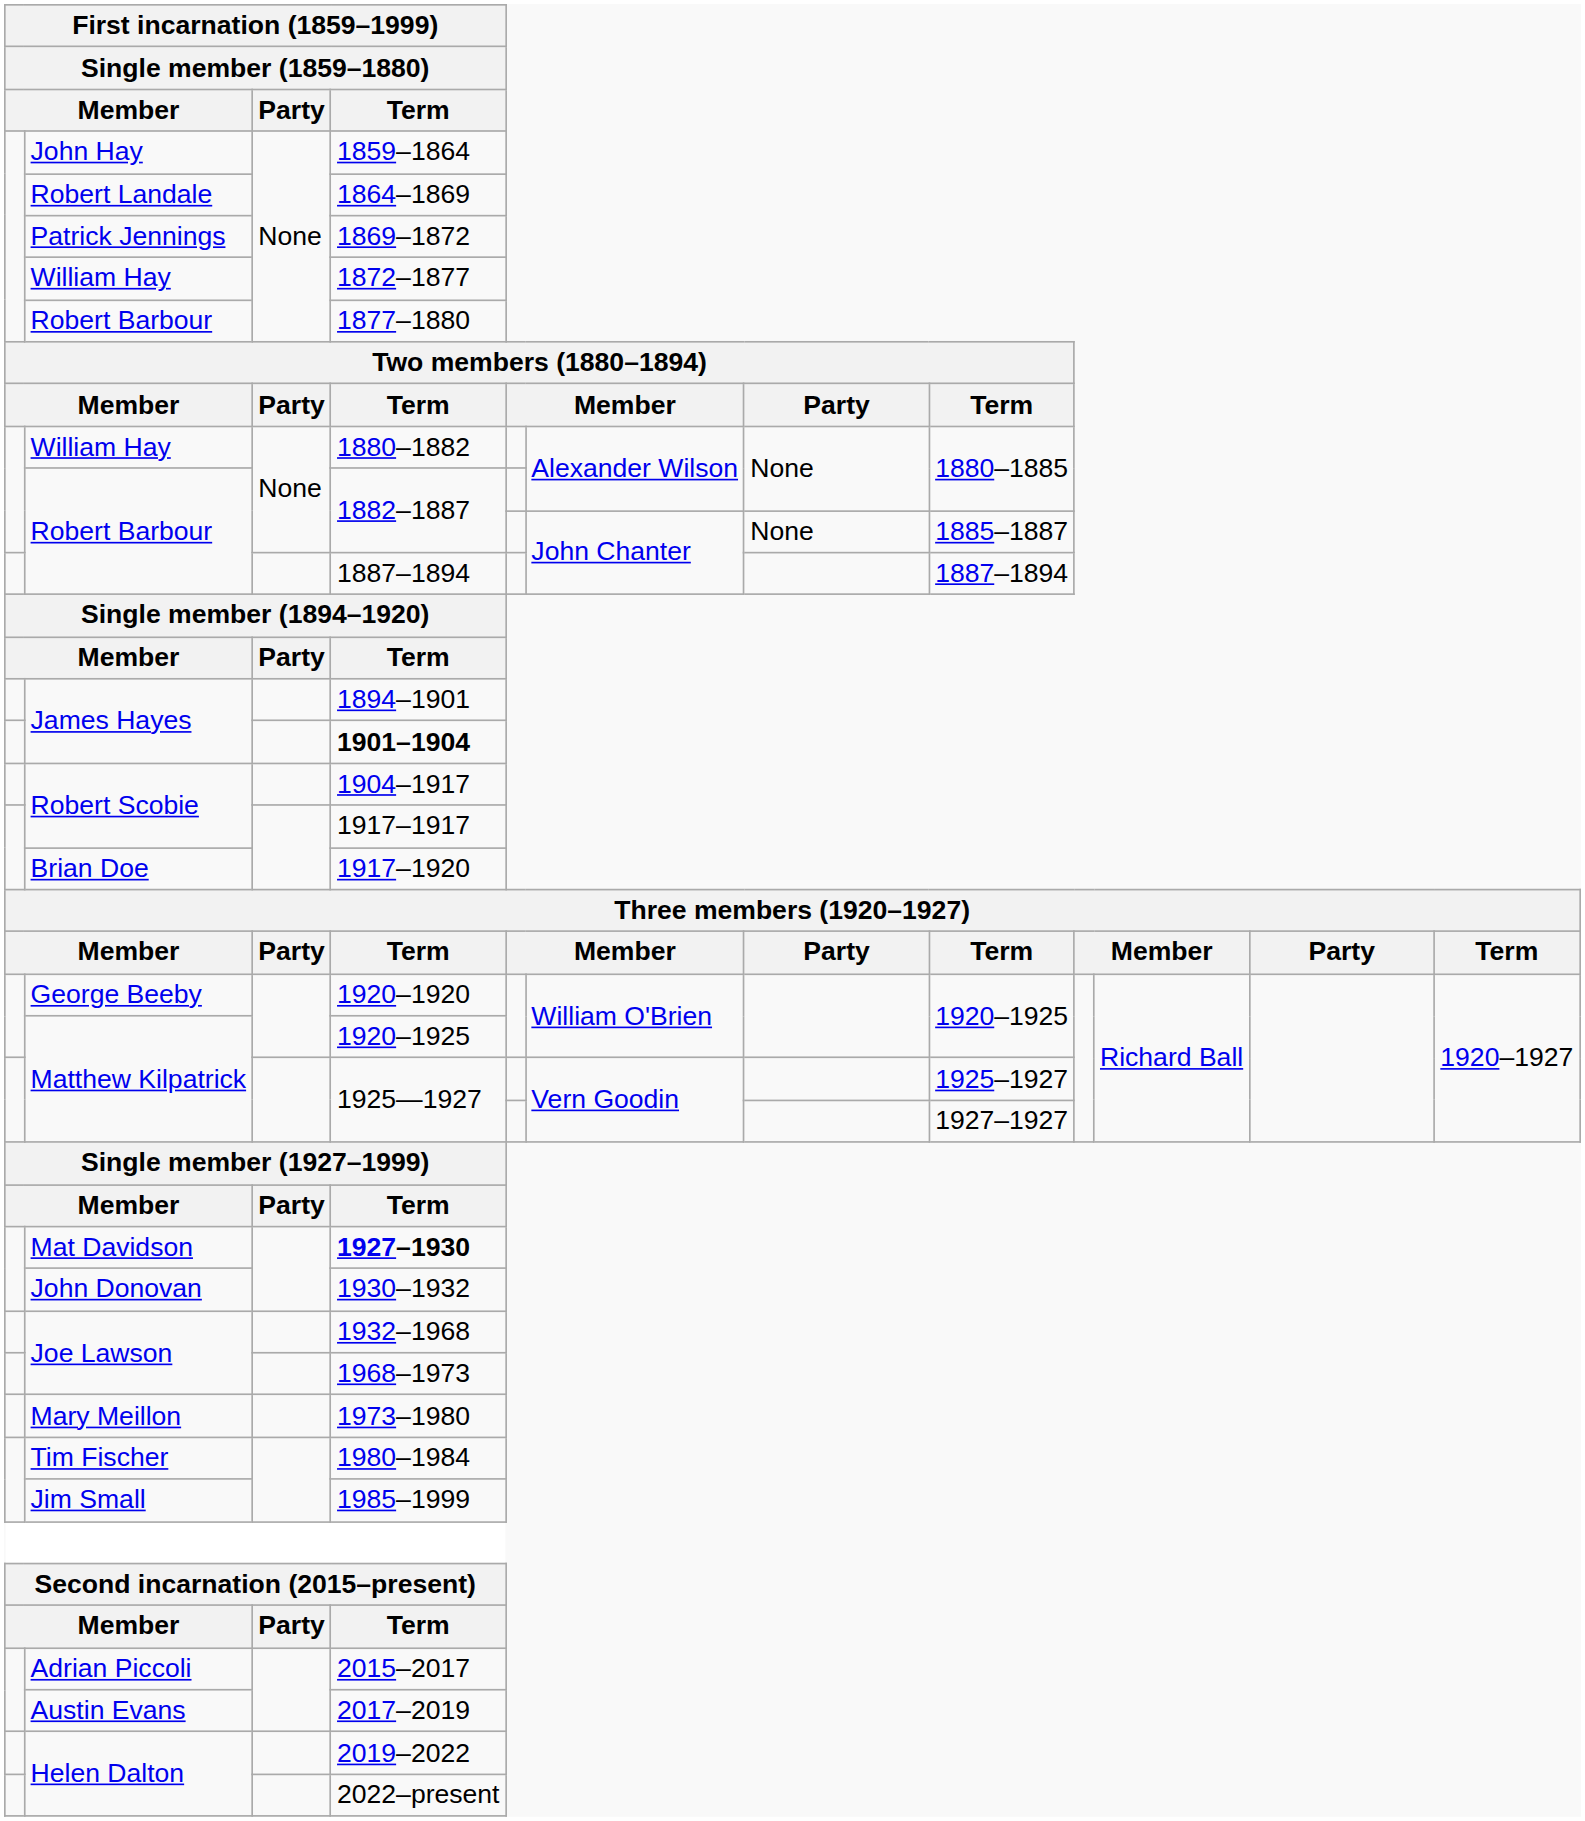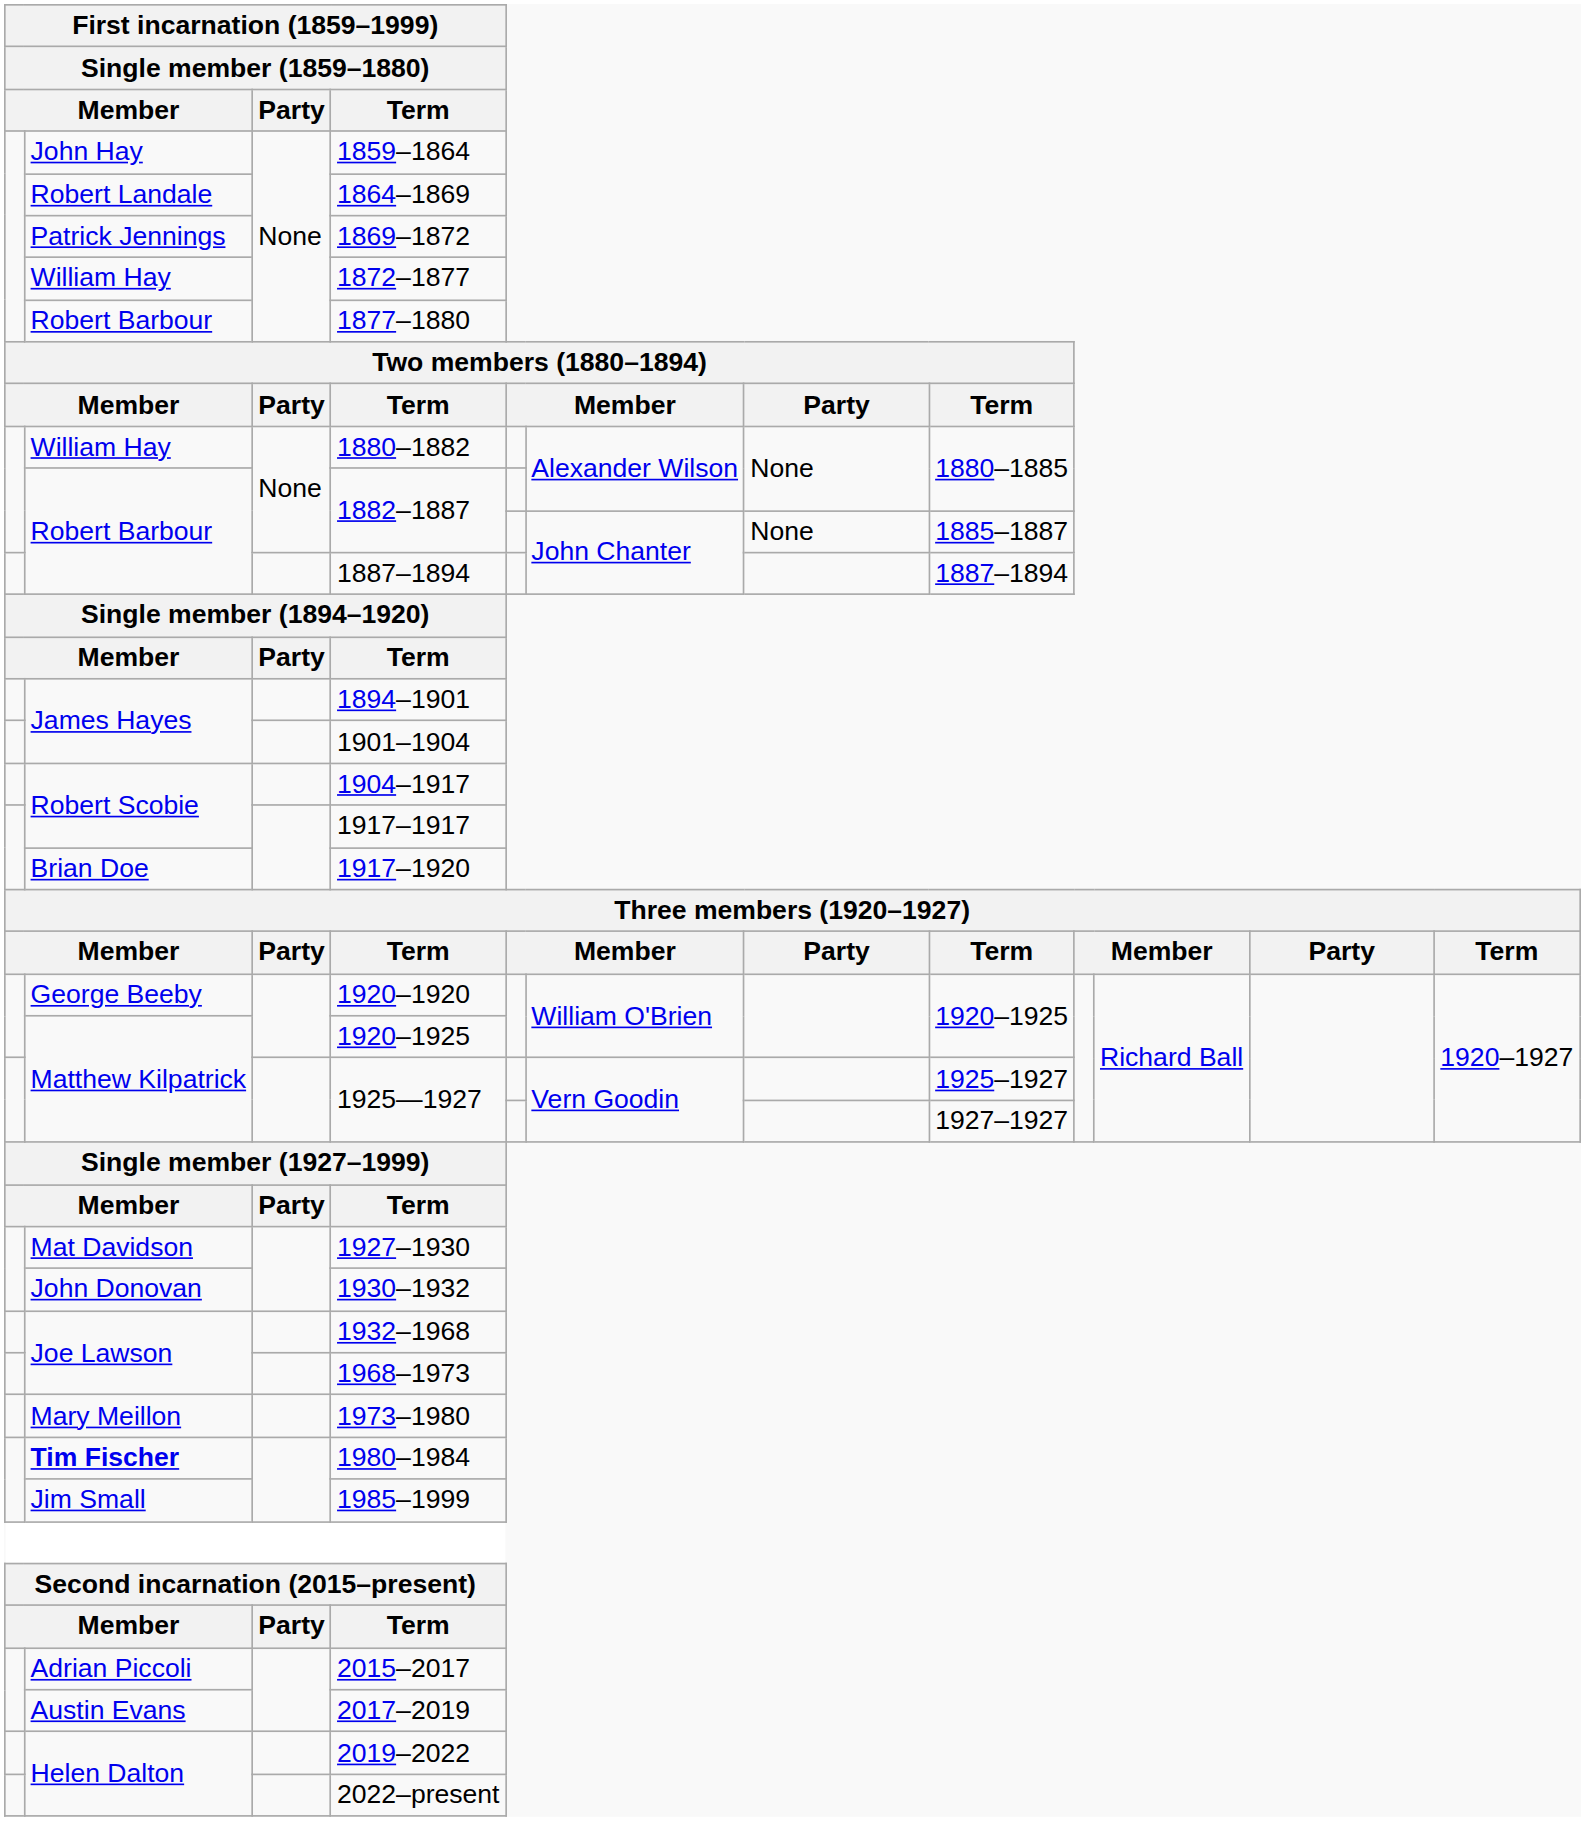(404, 741) bold -> (404, 741) normal
(404, 1247) bold -> (404, 1247) normal
(99, 1457) normal -> (105, 1457) bold
